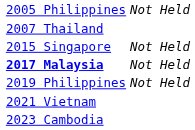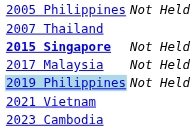(58, 47) normal -> (58, 47) bold
(55, 65) bold -> (55, 65) normal
(66, 83) no background -> (66, 83) lightblue background
